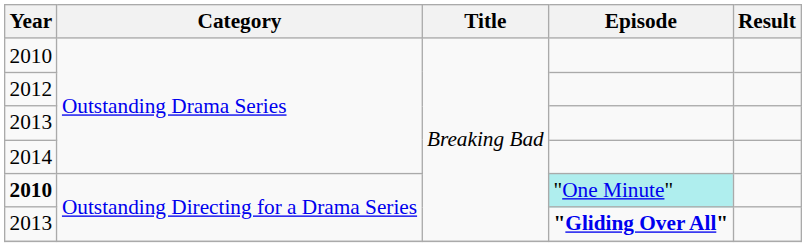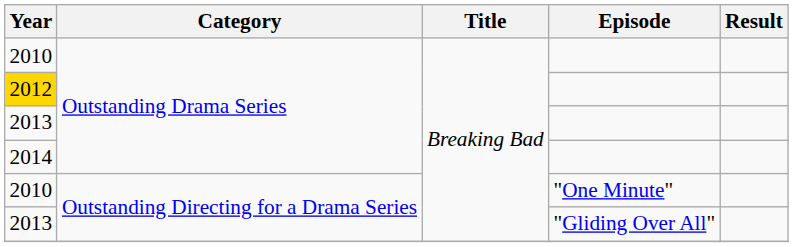(31, 88) no background -> (31, 88) gold background
(31, 190) bold -> (31, 190) normal
(613, 190) paleturquoise background -> (613, 190) no background
(641, 223) bold -> (634, 223) normal
